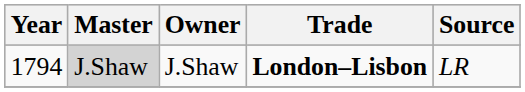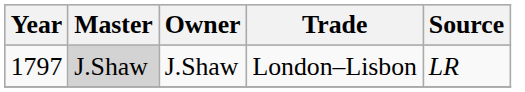(37, 65) 1794 -> (37, 65) 1797
(340, 65) bold -> (335, 65) normal
